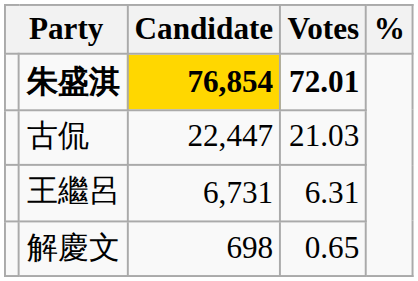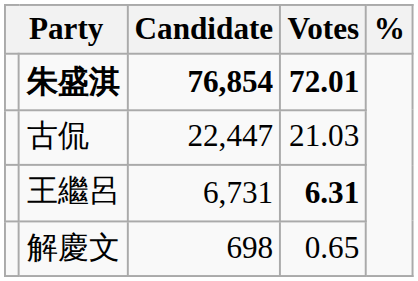(230, 81) gold background -> (230, 81) no background
(332, 192) normal -> (332, 192) bold
